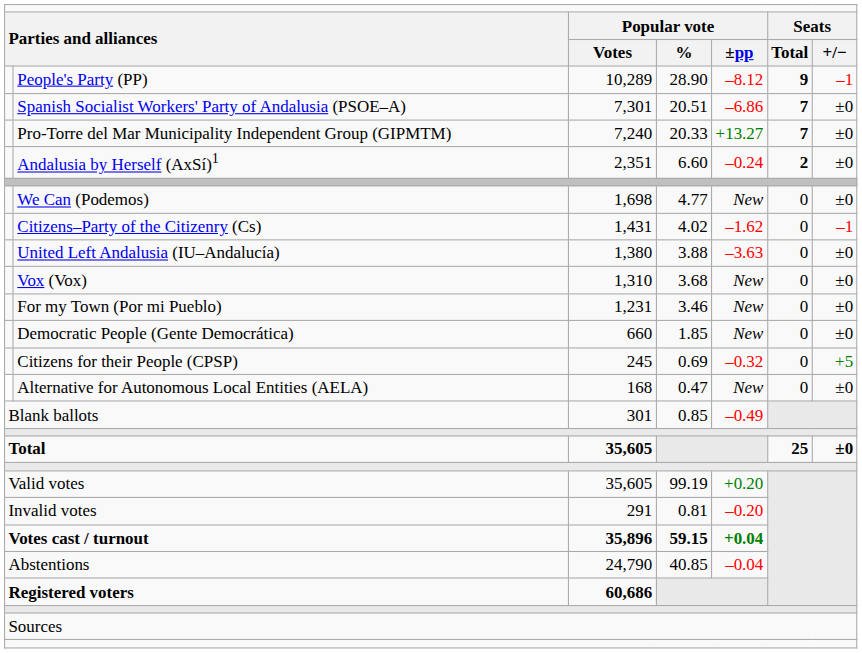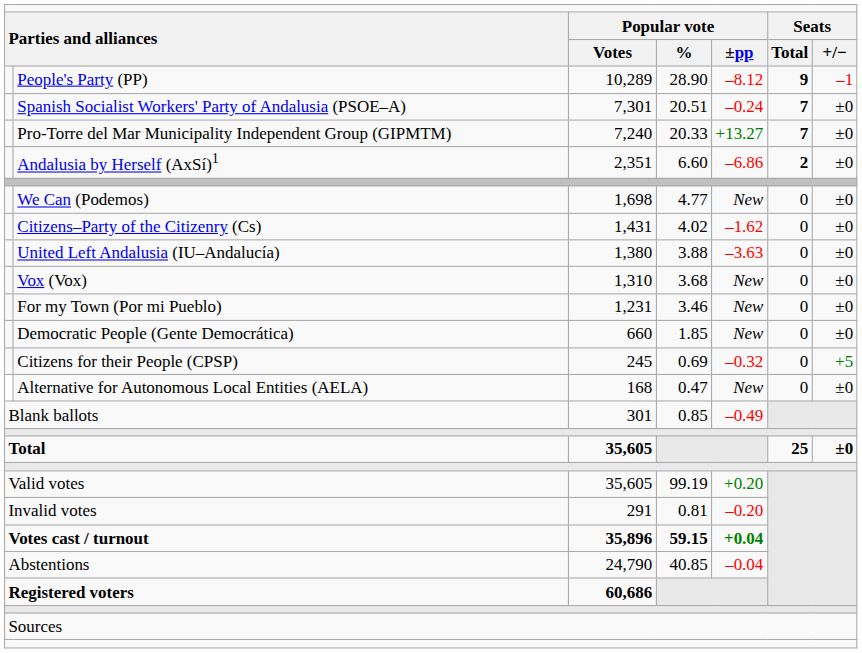(744, 106) –6.86 -> (744, 106) –0.24
(744, 162) –0.24 -> (744, 162) –6.86
(845, 226) –1 -> (844, 226) ±0
